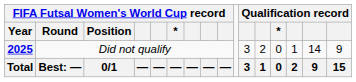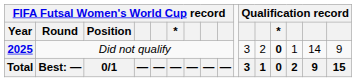(279, 49) normal -> (279, 49) bold
